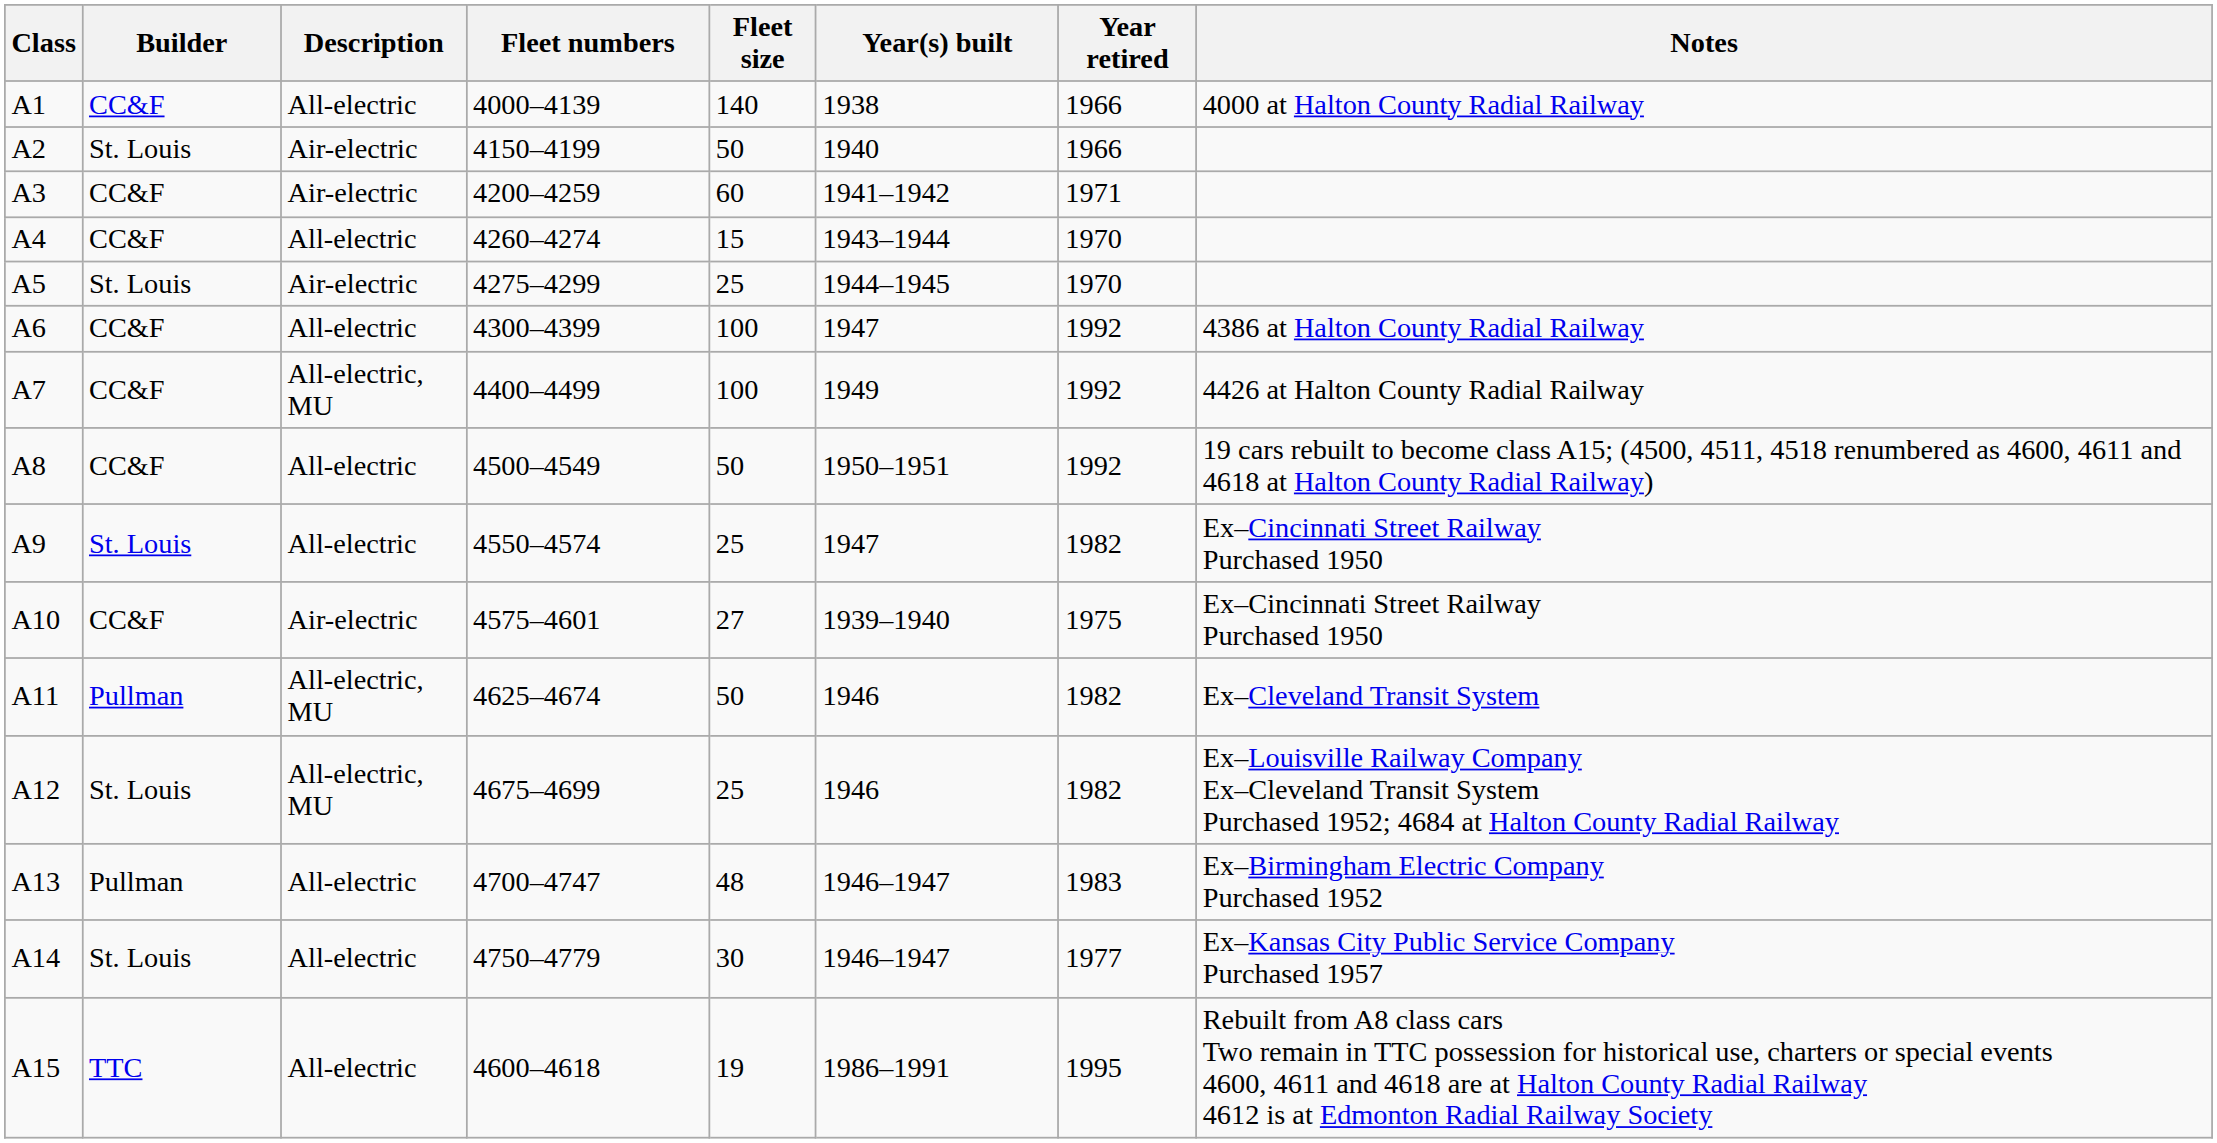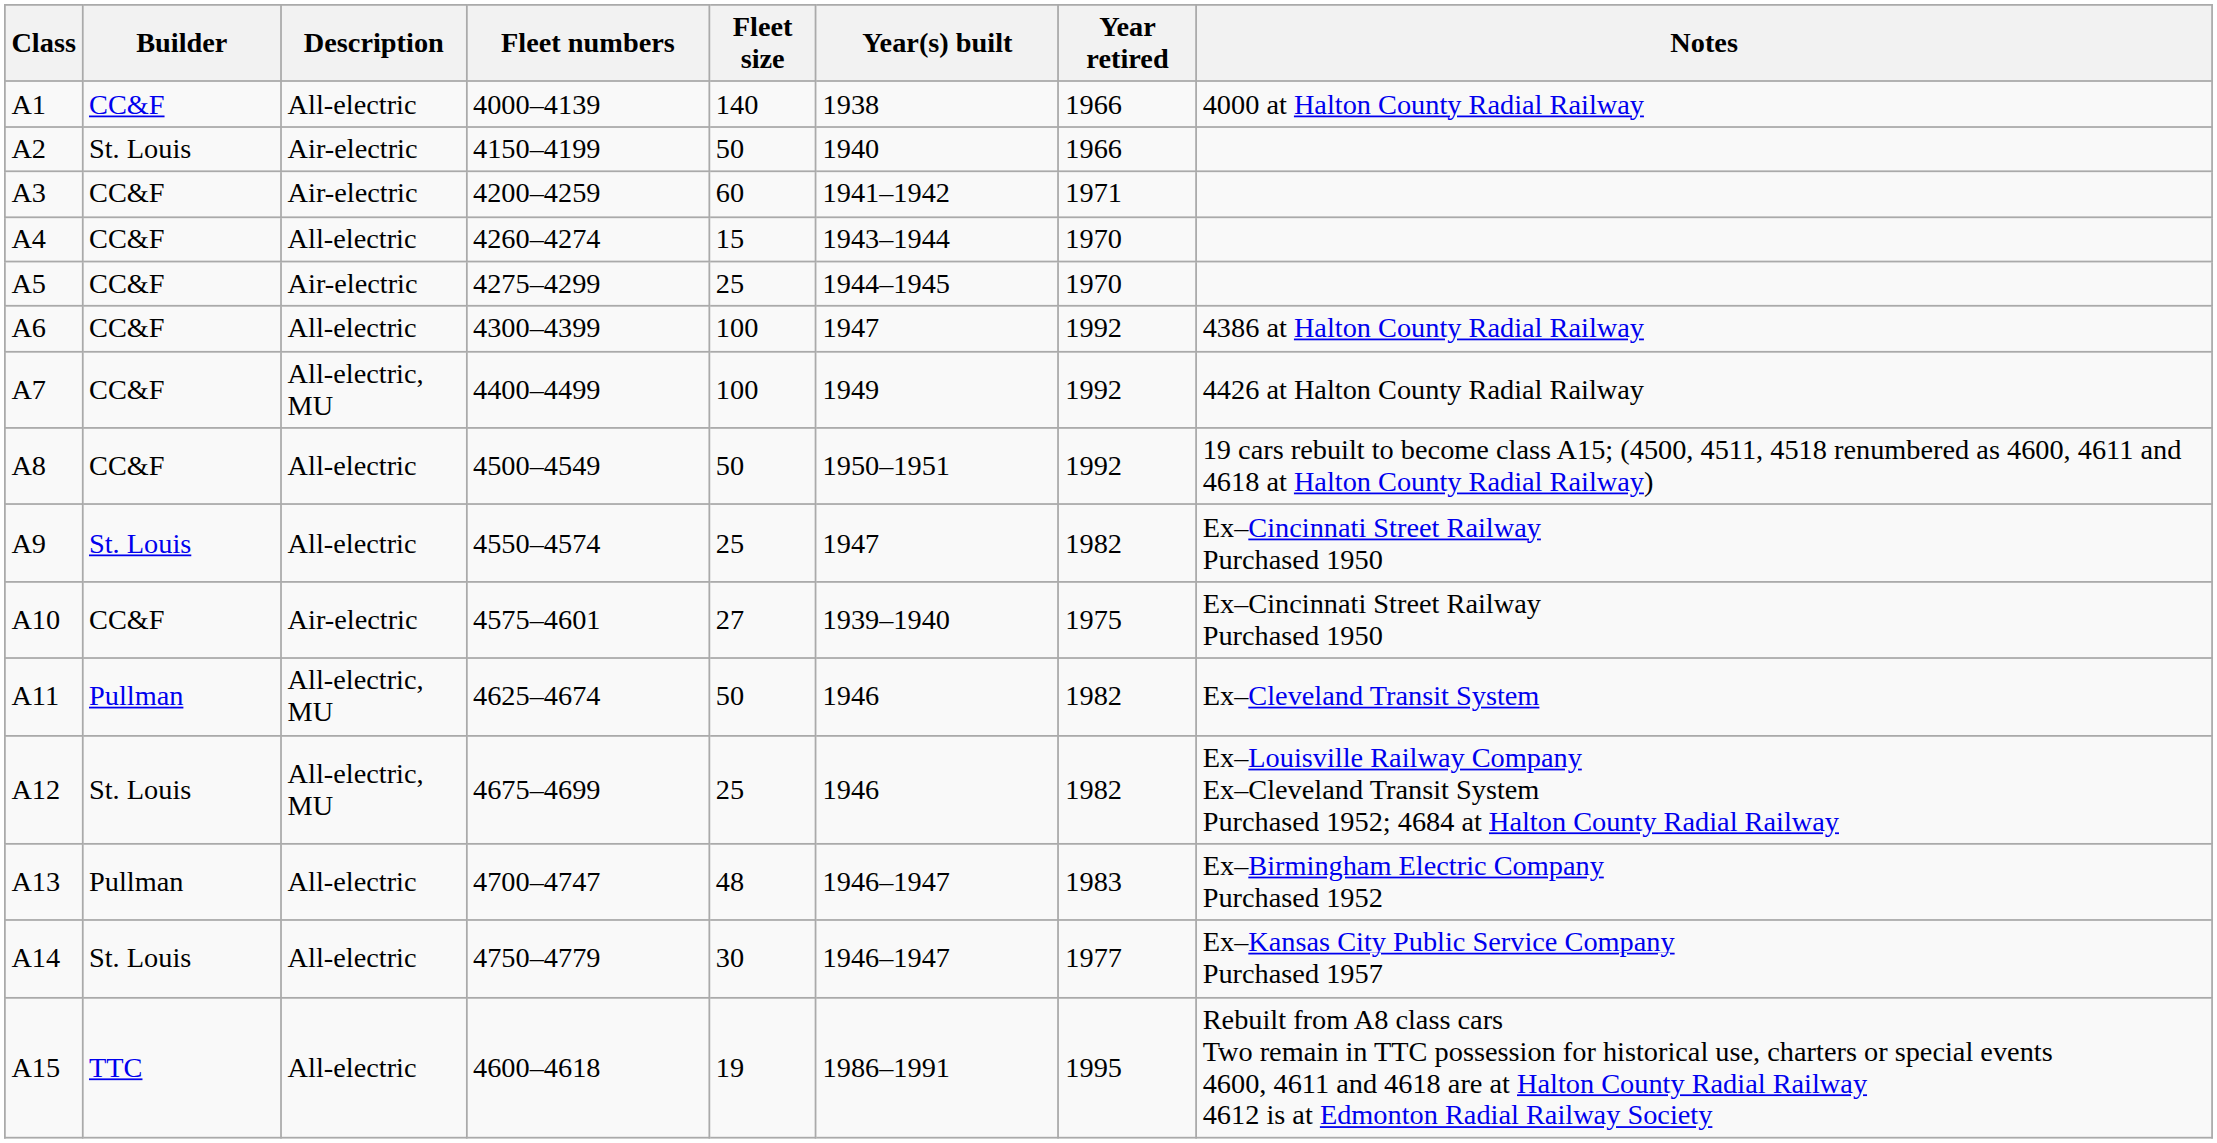(140, 283) St. Louis -> (127, 283) CC&F
